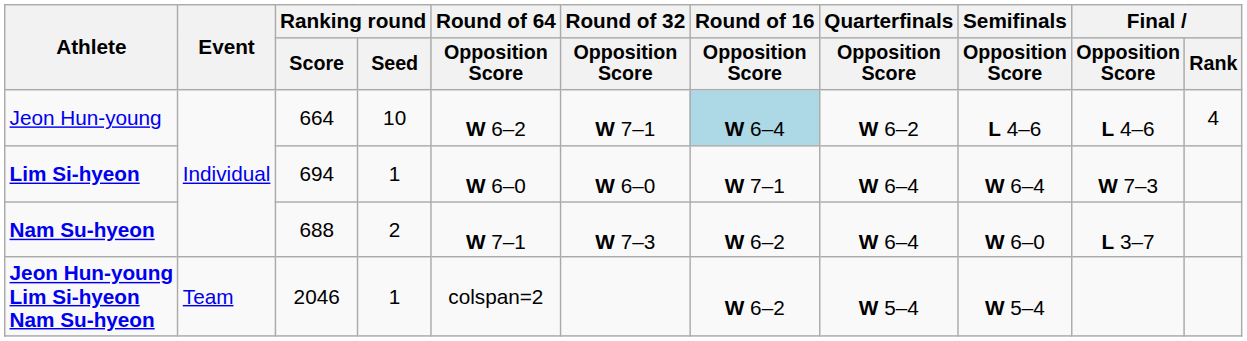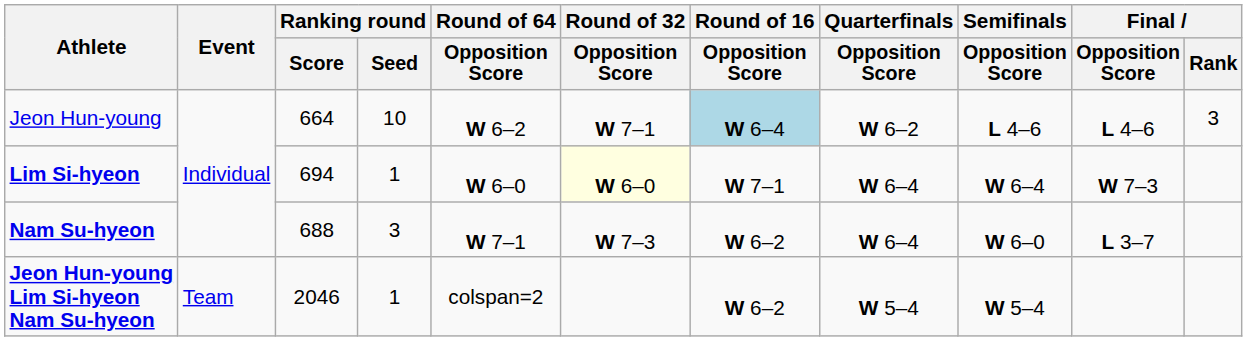(1213, 118) 4 -> (1213, 118) 3
(625, 186) no background -> (625, 186) lightyellow background
(395, 230) 2 -> (395, 230) 3
